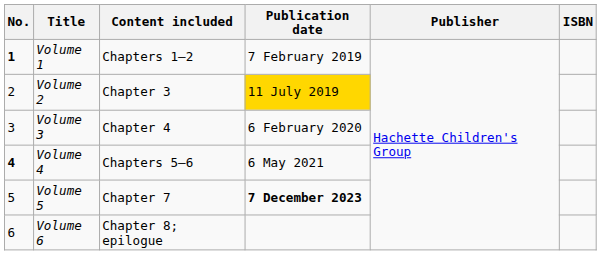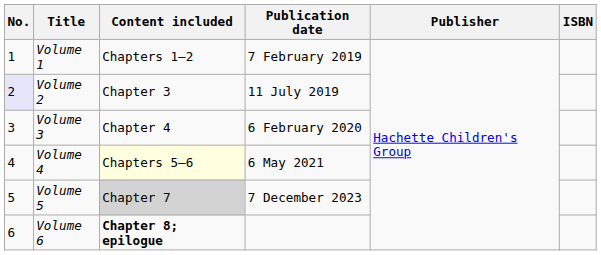(11, 57) bold -> (11, 57) normal
(11, 92) no background -> (11, 92) lavender background
(293, 92) gold background -> (293, 92) no background
(11, 162) bold -> (11, 162) normal
(148, 162) no background -> (148, 162) lightyellow background
(136, 198) no background -> (136, 198) lightgrey background
(305, 198) bold -> (305, 198) normal
(140, 233) normal -> (140, 233) bold
